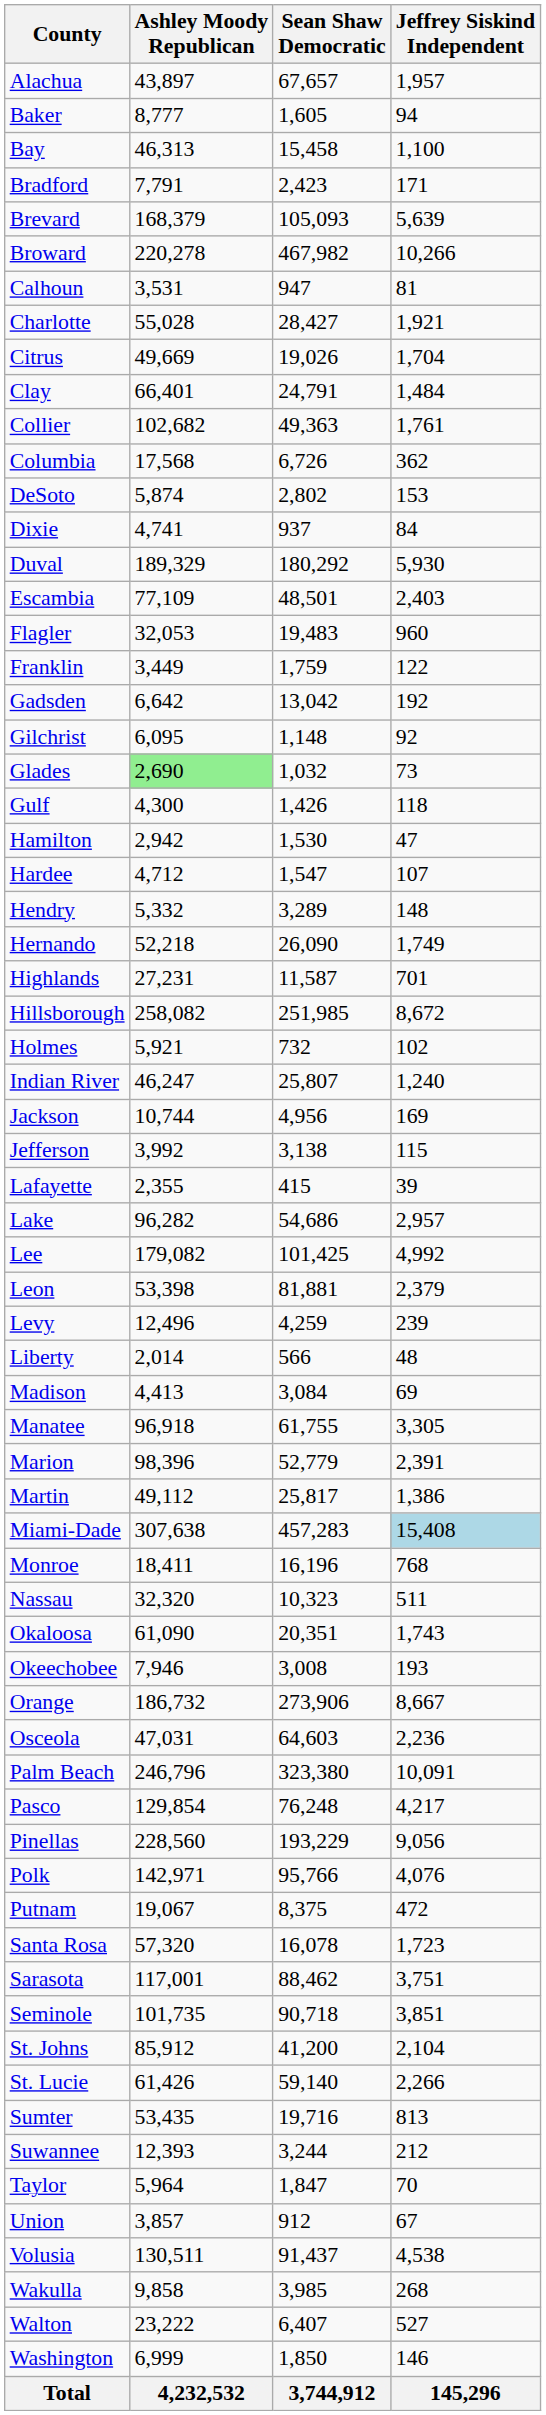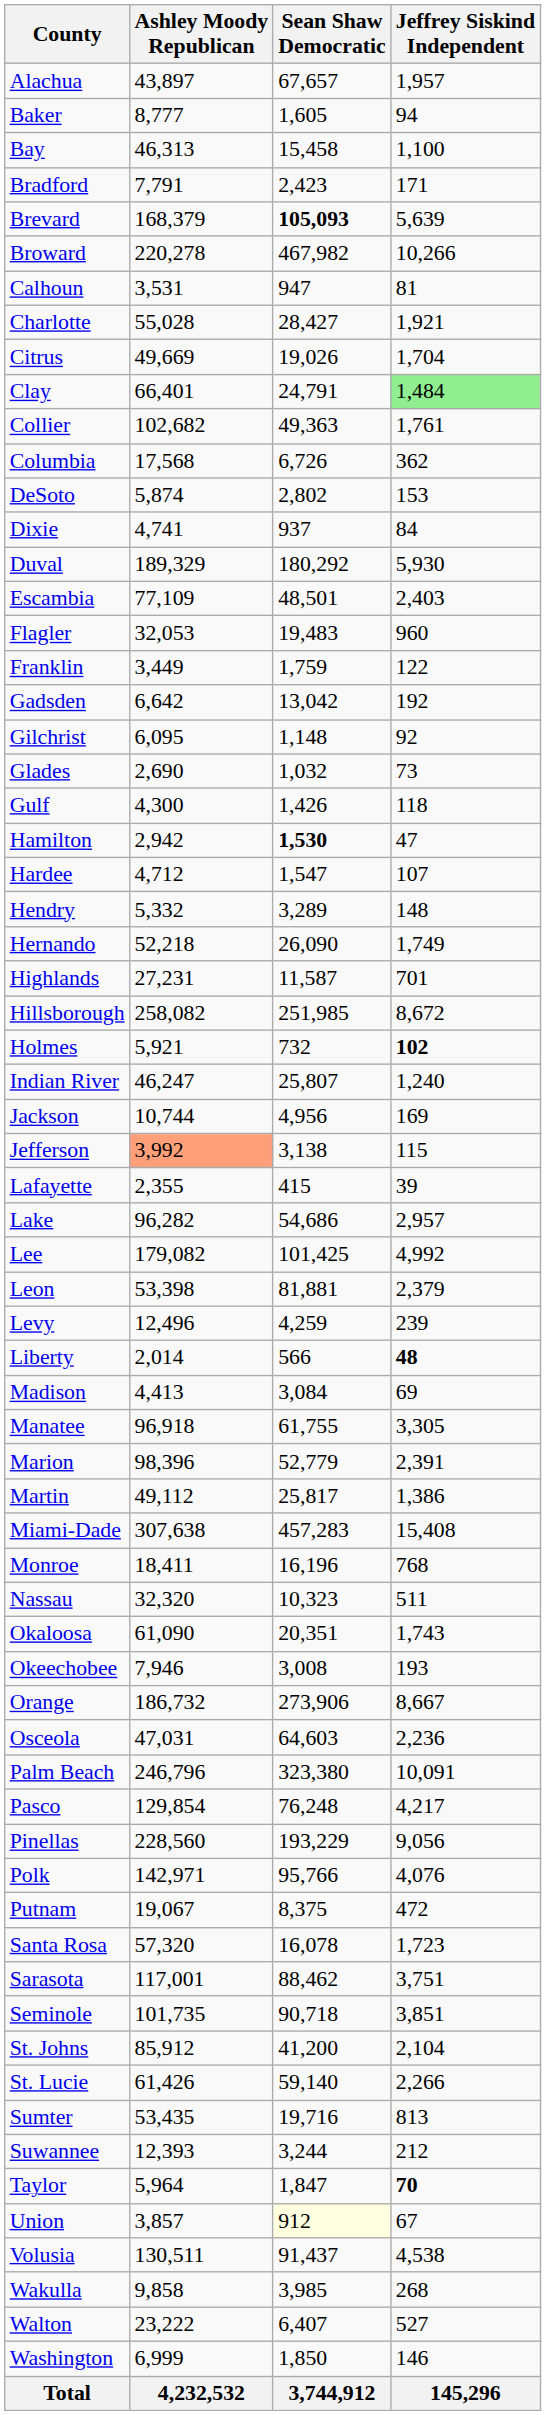(314, 218) normal -> (314, 218) bold
(420, 391) no background -> (420, 391) lightgreen background
(159, 770) lightgreen background -> (159, 770) no background
(303, 839) normal -> (303, 839) bold
(412, 1047) normal -> (412, 1047) bold
(159, 1150) no background -> (159, 1150) lightsalmon background
(407, 1357) normal -> (407, 1357) bold
(426, 1530) lightblue background -> (426, 1530) no background
(407, 2185) normal -> (407, 2185) bold
(295, 2220) no background -> (295, 2220) lightyellow background
